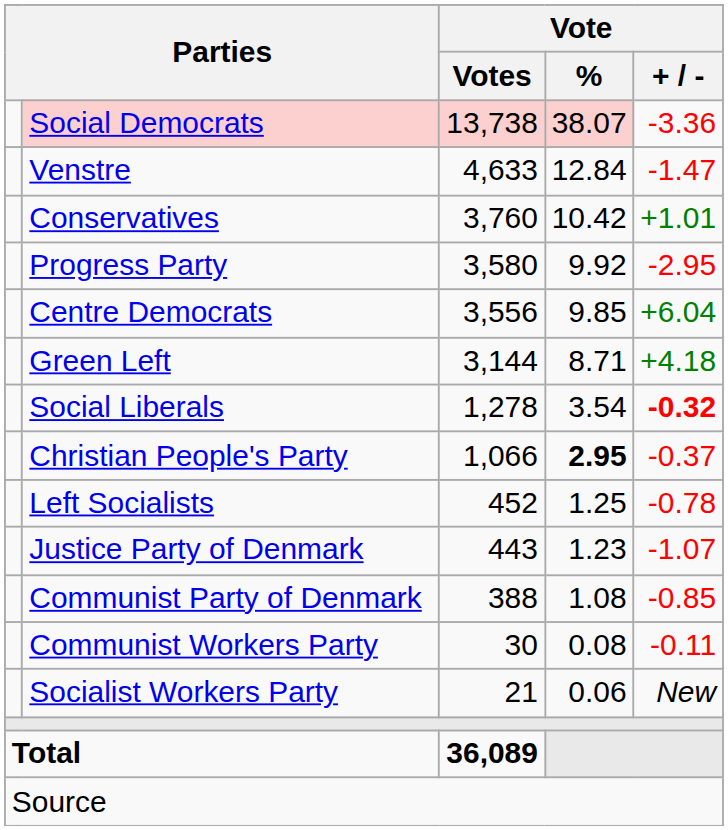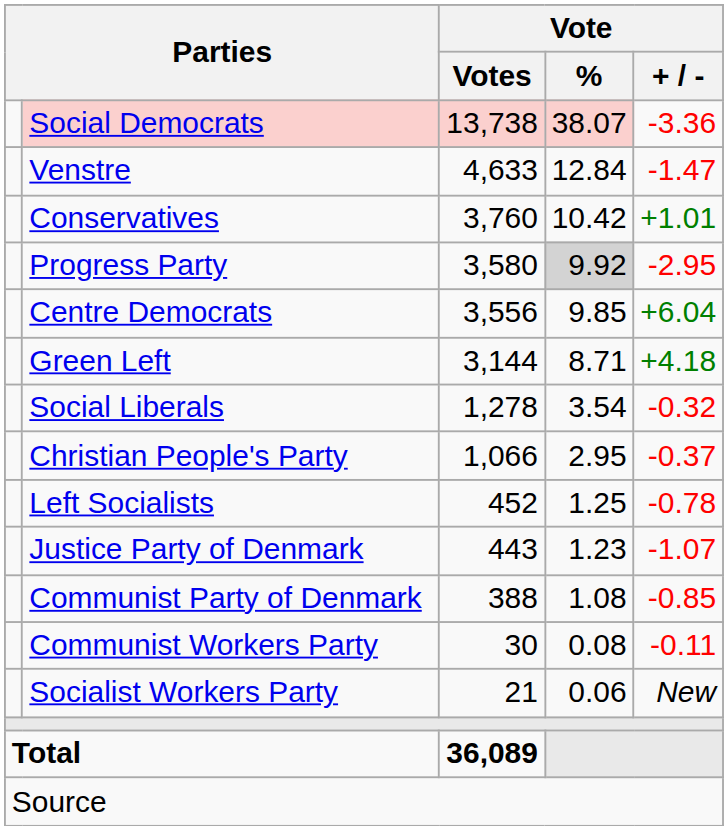(597, 265) no background -> (597, 265) lightgrey background
(682, 407) bold -> (682, 407) normal
(597, 455) bold -> (597, 455) normal
